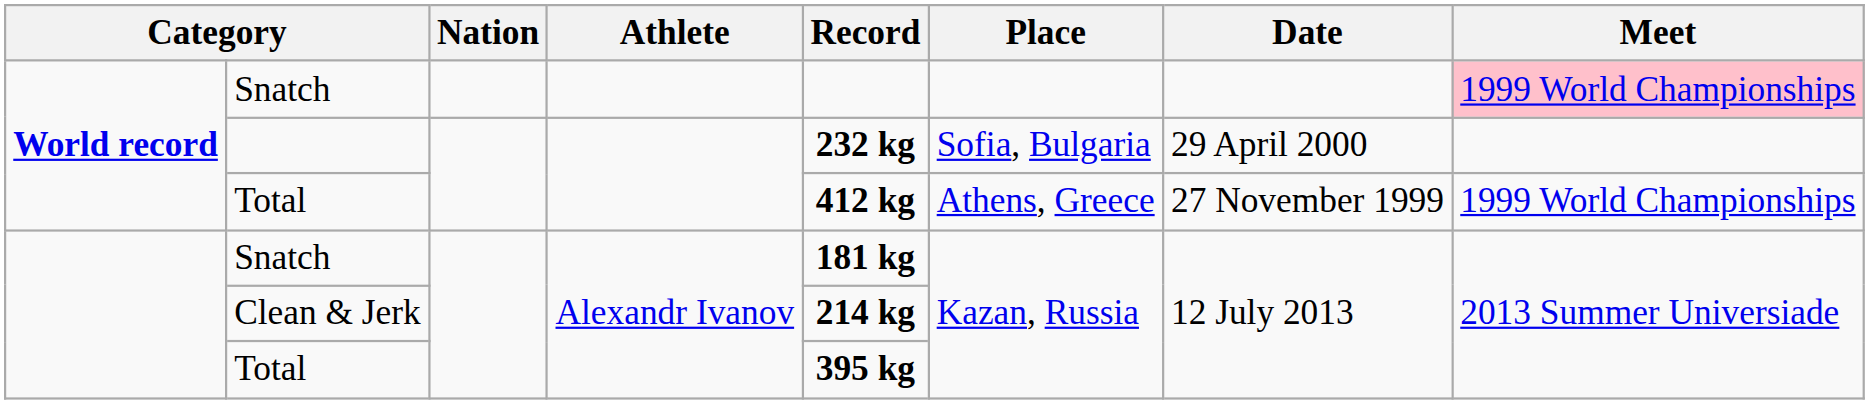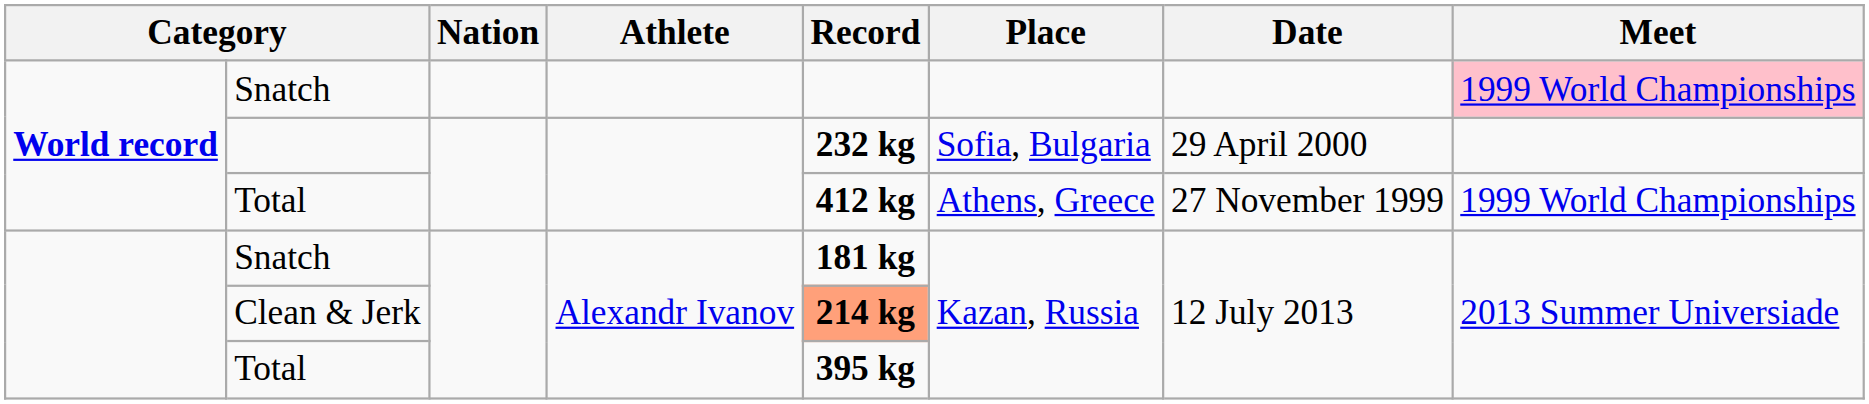(865, 312) no background -> (865, 312) lightsalmon background
